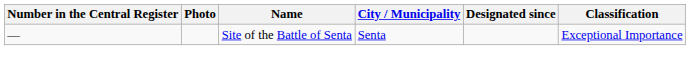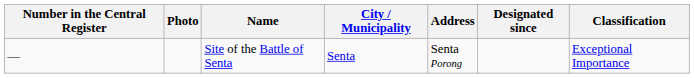+ column: (453, 21)
